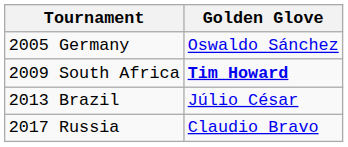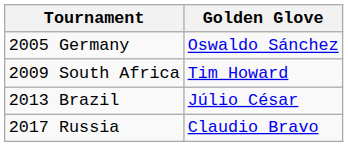(238, 73) bold -> (238, 73) normal
